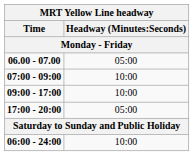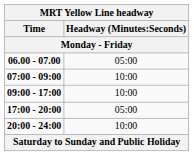+ row: (34, 126)
- row: (34, 142)
